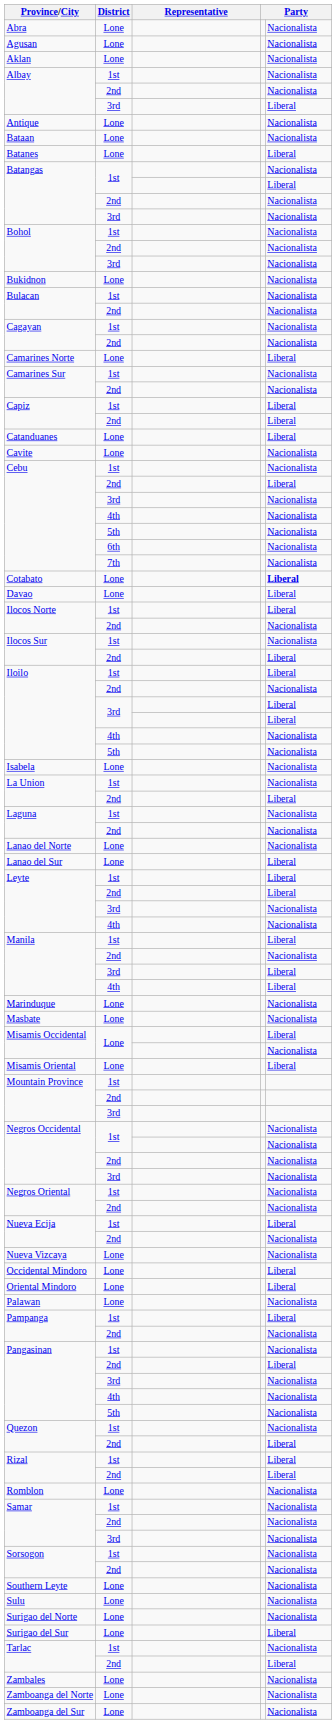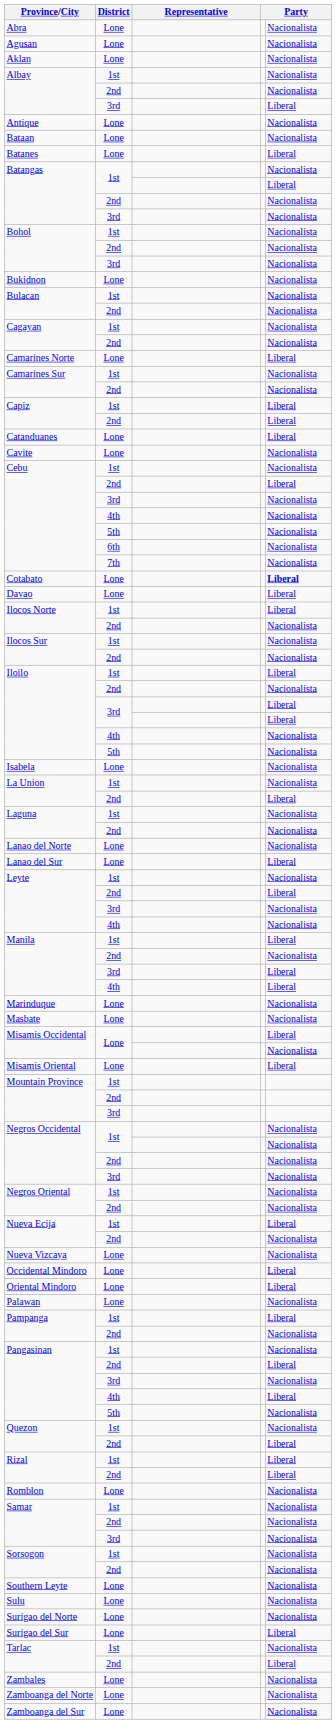(282, 657) Liberal -> (292, 657) Nacionalista
(282, 877) Liberal -> (292, 877) Nacionalista
(292, 1396) Nacionalista -> (282, 1396) Liberal
